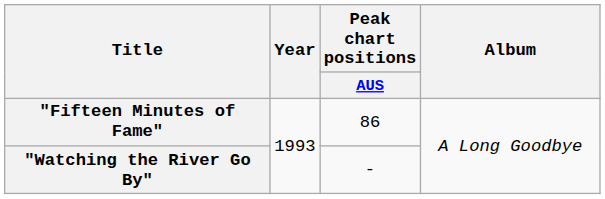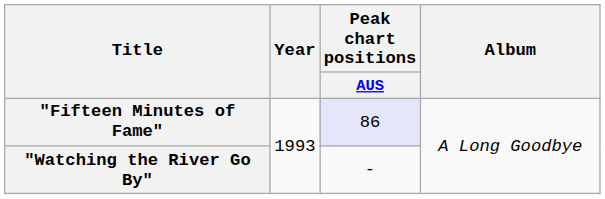(370, 122) no background -> (370, 122) lavender background
